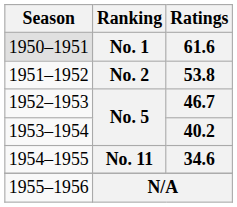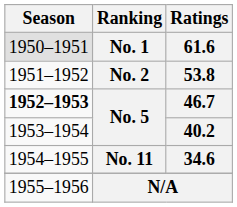(49, 103) normal -> (49, 103) bold
